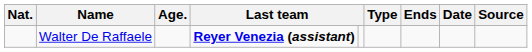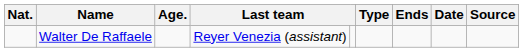(274, 36) bold -> (270, 36) normal
